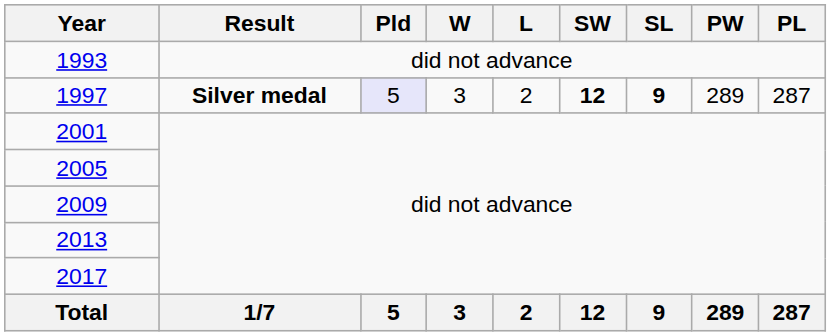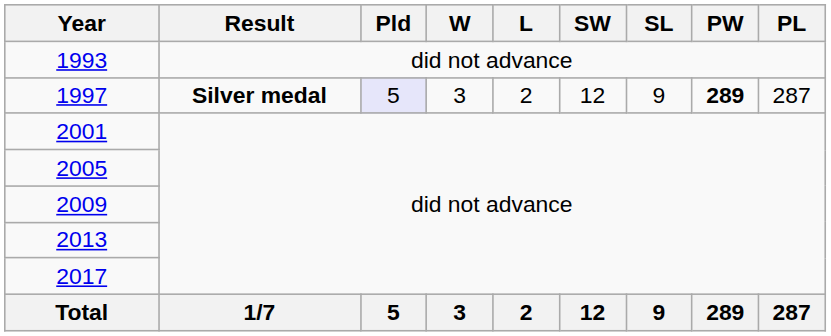(592, 96) bold -> (592, 96) normal
(659, 96) bold -> (659, 96) normal
(725, 96) normal -> (725, 96) bold
